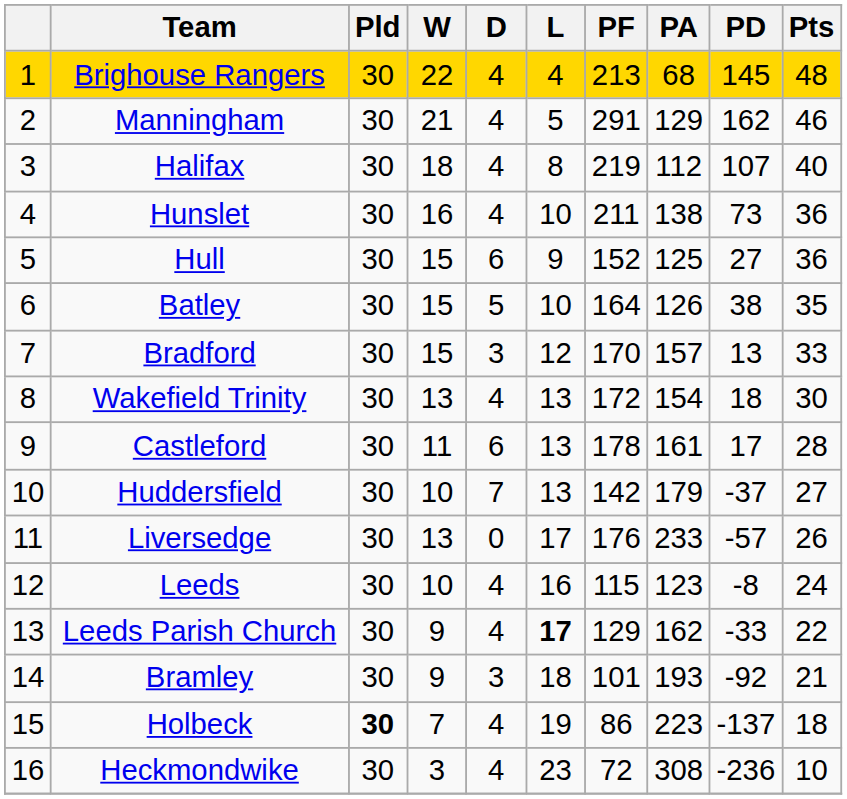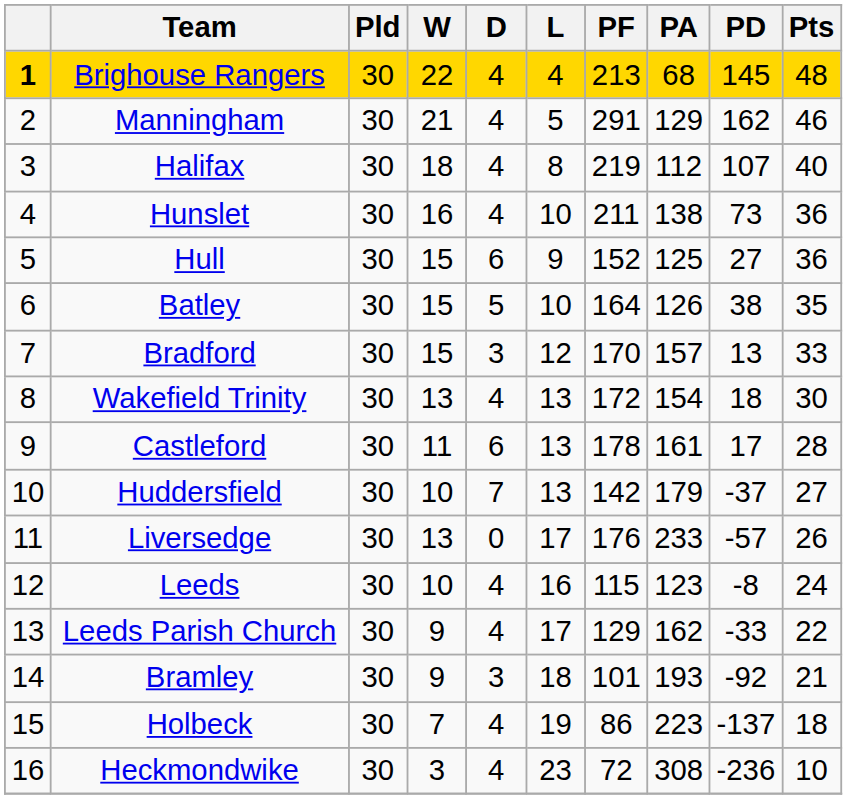(28, 74) normal -> (28, 74) bold
(555, 631) bold -> (555, 631) normal
(378, 724) bold -> (378, 724) normal
